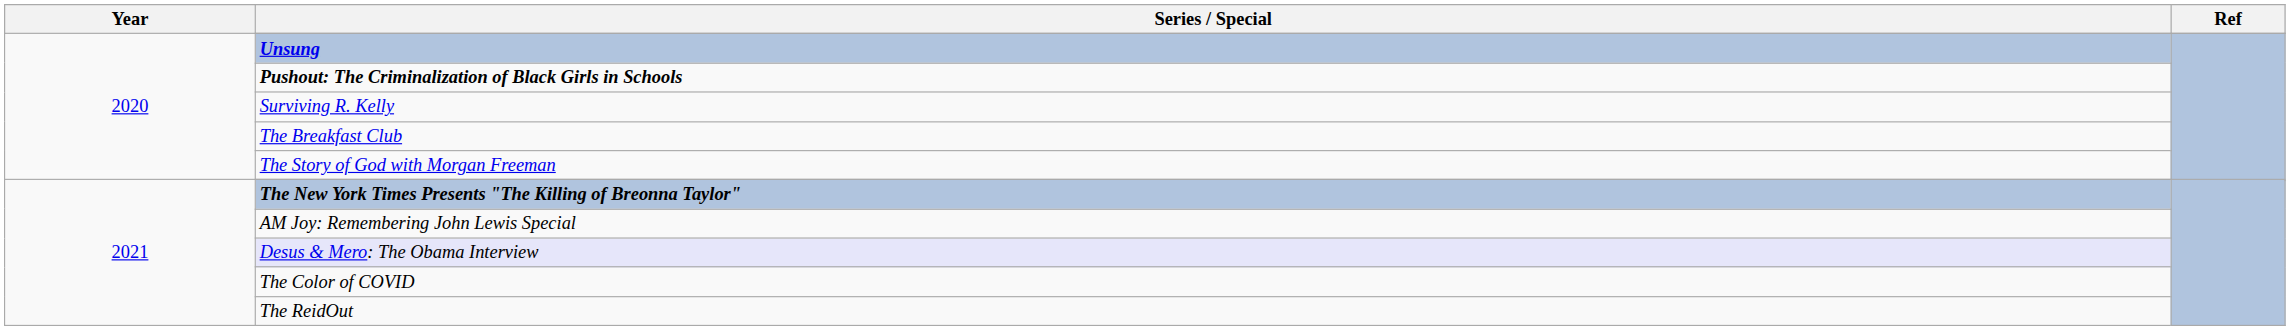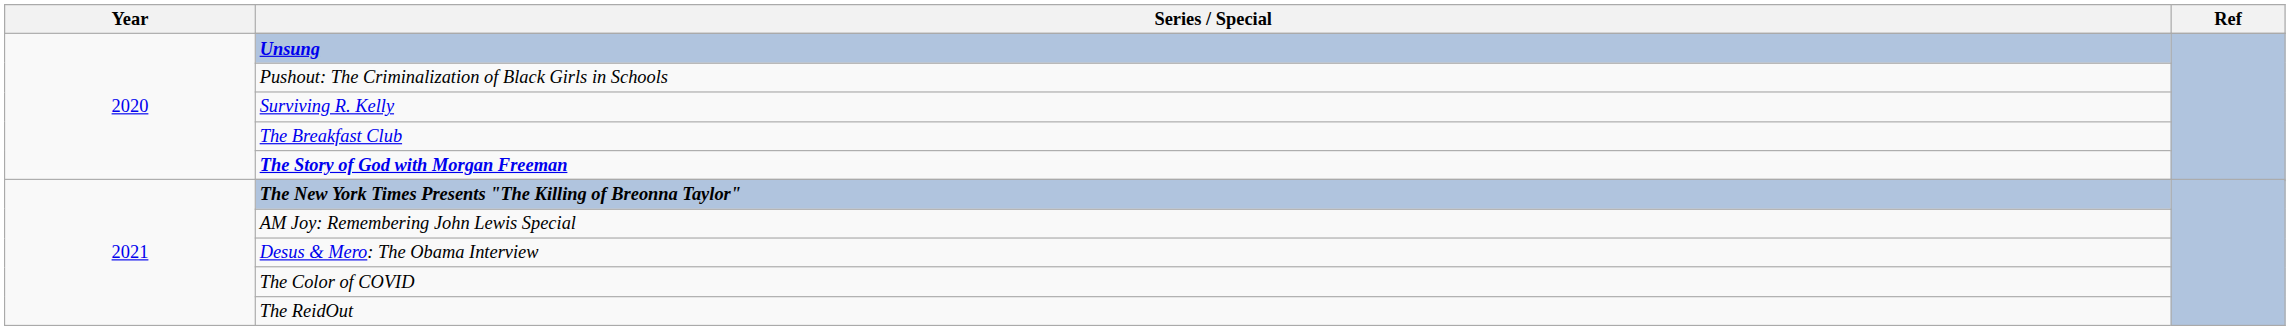(471, 77) bold -> (464, 77) normal
(408, 164) normal -> (414, 164) bold
(399, 252) lavender background -> (399, 252) no background
